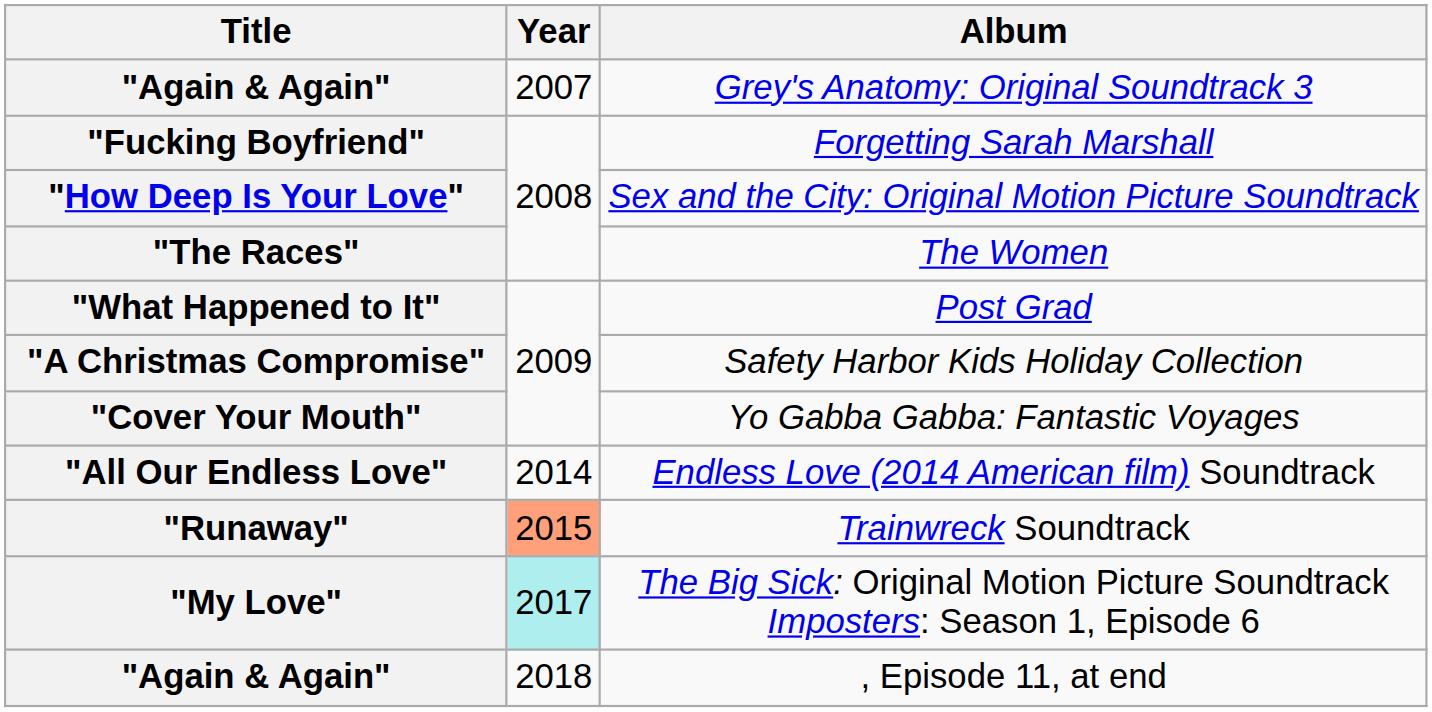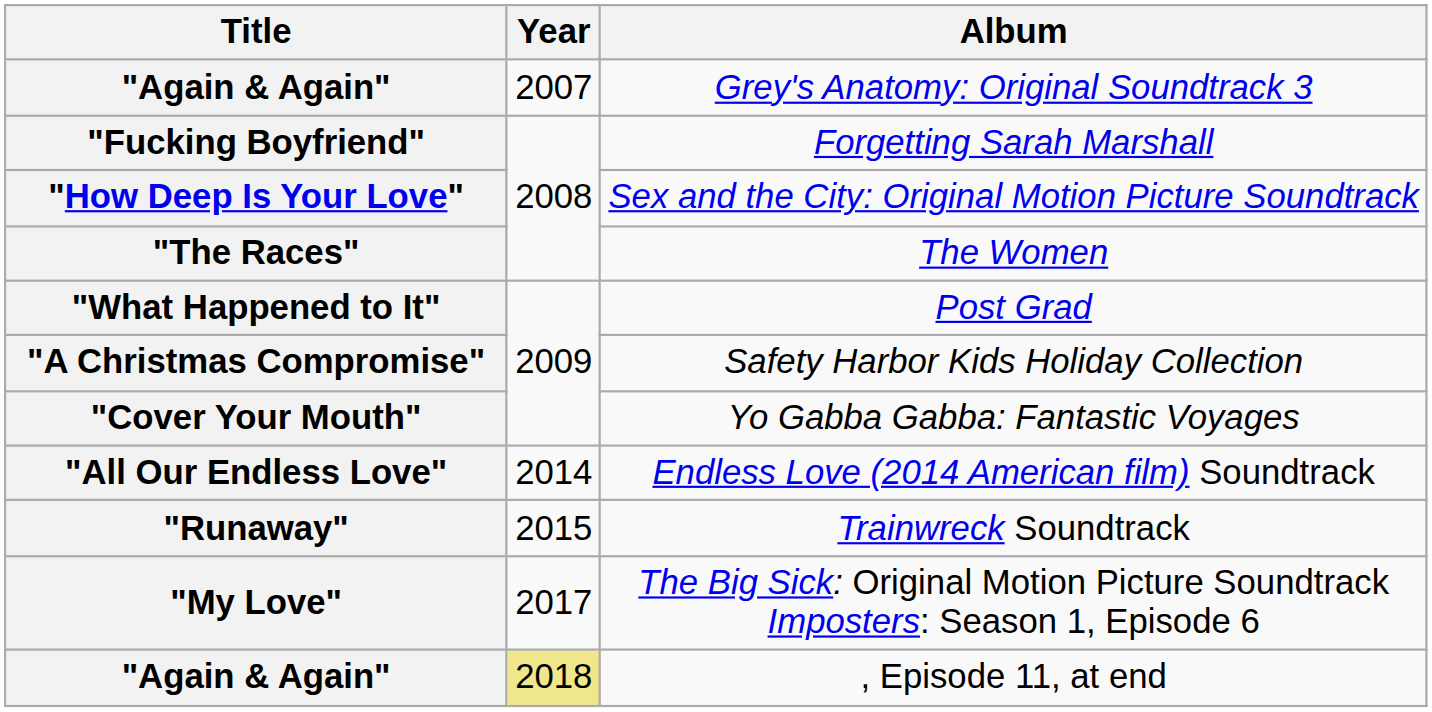(554, 527) lightsalmon background -> (554, 527) no background
(554, 602) paleturquoise background -> (554, 602) no background
(554, 676) no background -> (554, 676) khaki background
